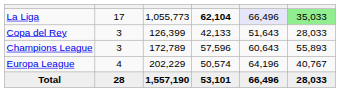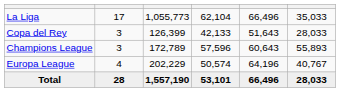(216, 16) bold -> (216, 16) normal
(264, 16) lavender background -> (264, 16) no background
(312, 16) lightgreen background -> (312, 16) no background
